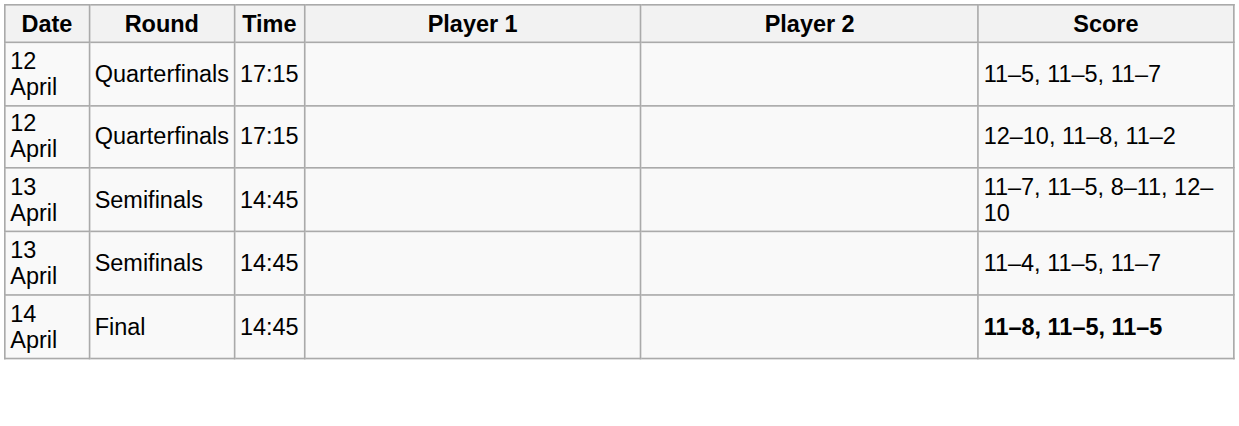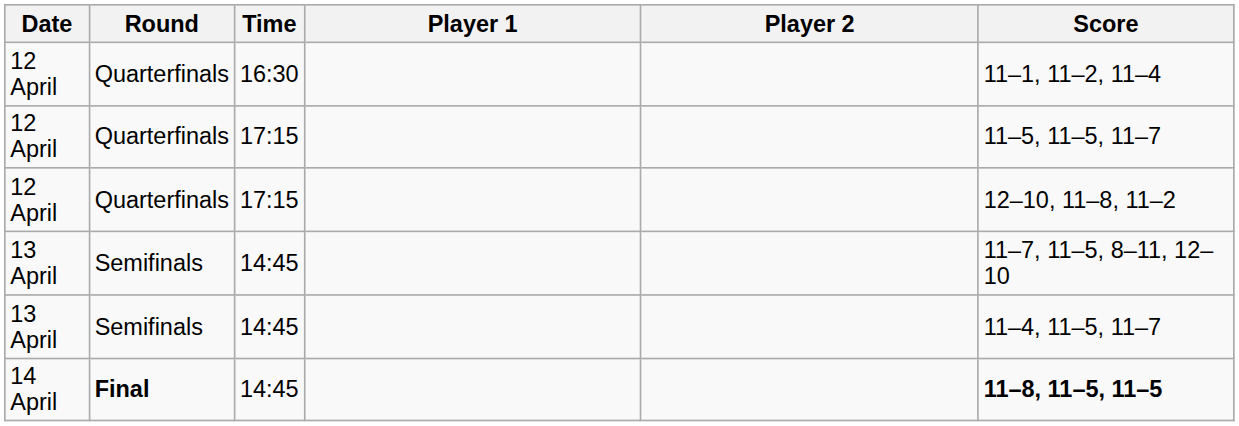+ row: (34, 74)
(120, 327) normal -> (122, 390) bold
